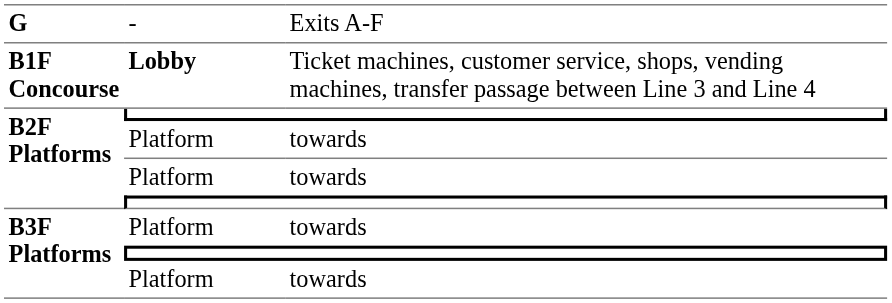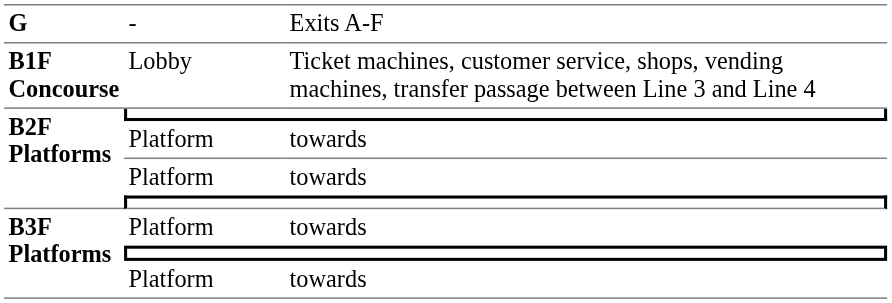(162, 61) bold -> (160, 61) normal
